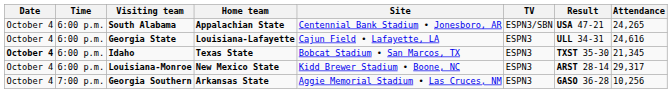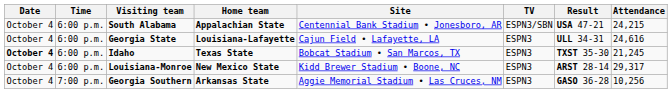(629, 26) 24,265 -> (629, 26) 24,215
(629, 54) 21,345 -> (629, 54) 21,245
